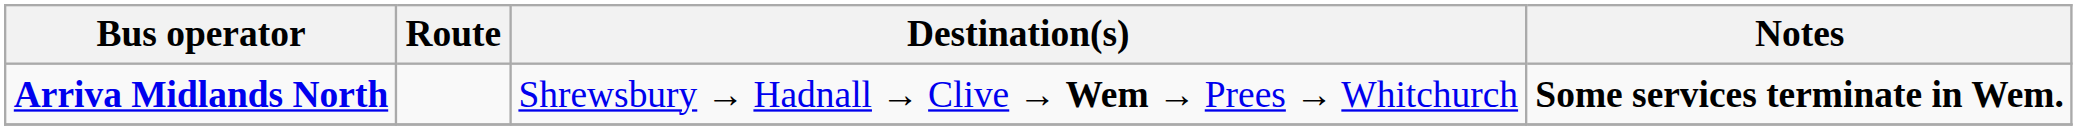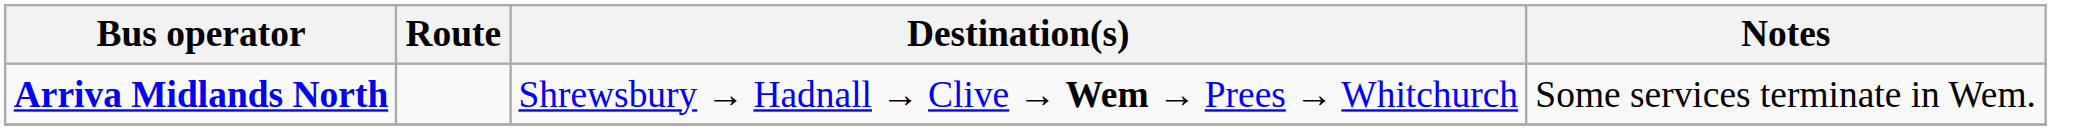(1800, 93) bold -> (1786, 93) normal
